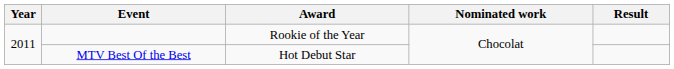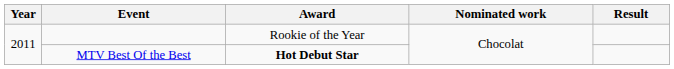(317, 54) normal -> (317, 54) bold
